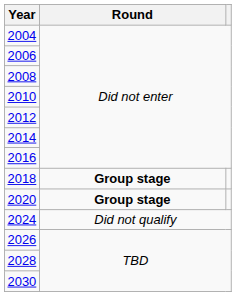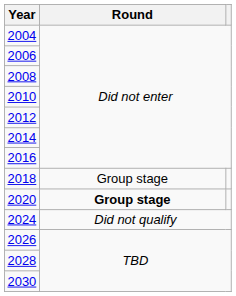(132, 179) bold -> (132, 179) normal
